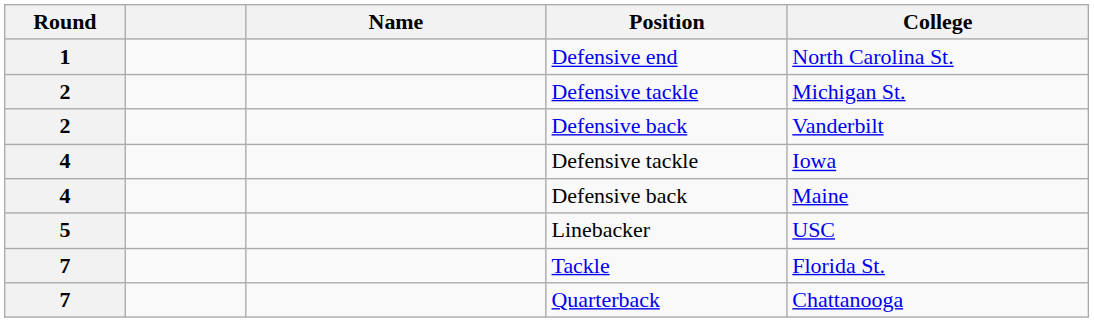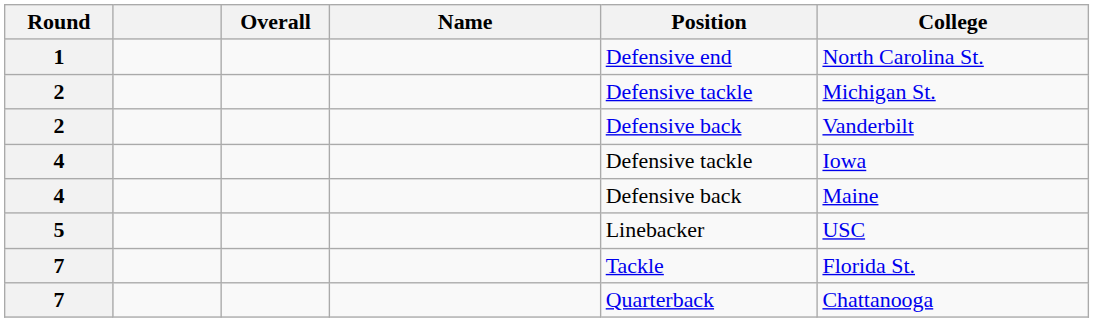+ column: (276, 21)
